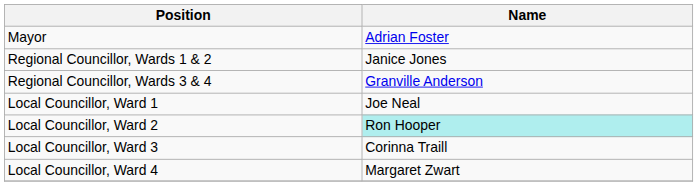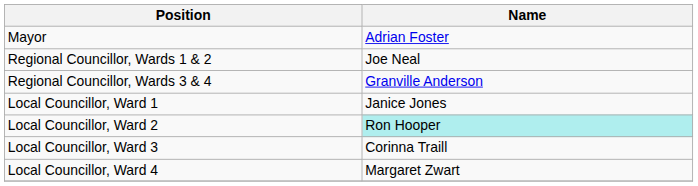(406, 59) Janice Jones -> (393, 59) Joe Neal
(393, 103) Joe Neal -> (406, 103) Janice Jones
